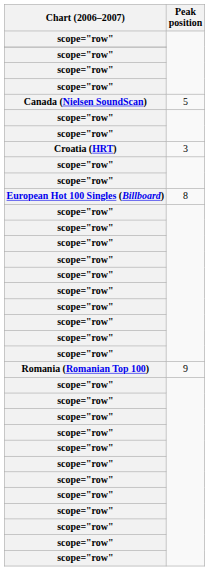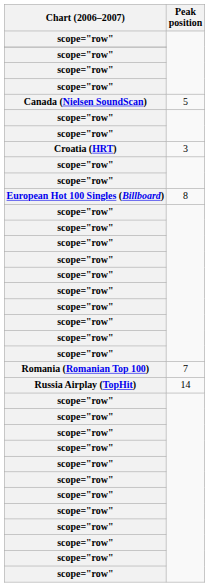(185, 369) 9 -> (185, 369) 7
+ row: (85, 385)
